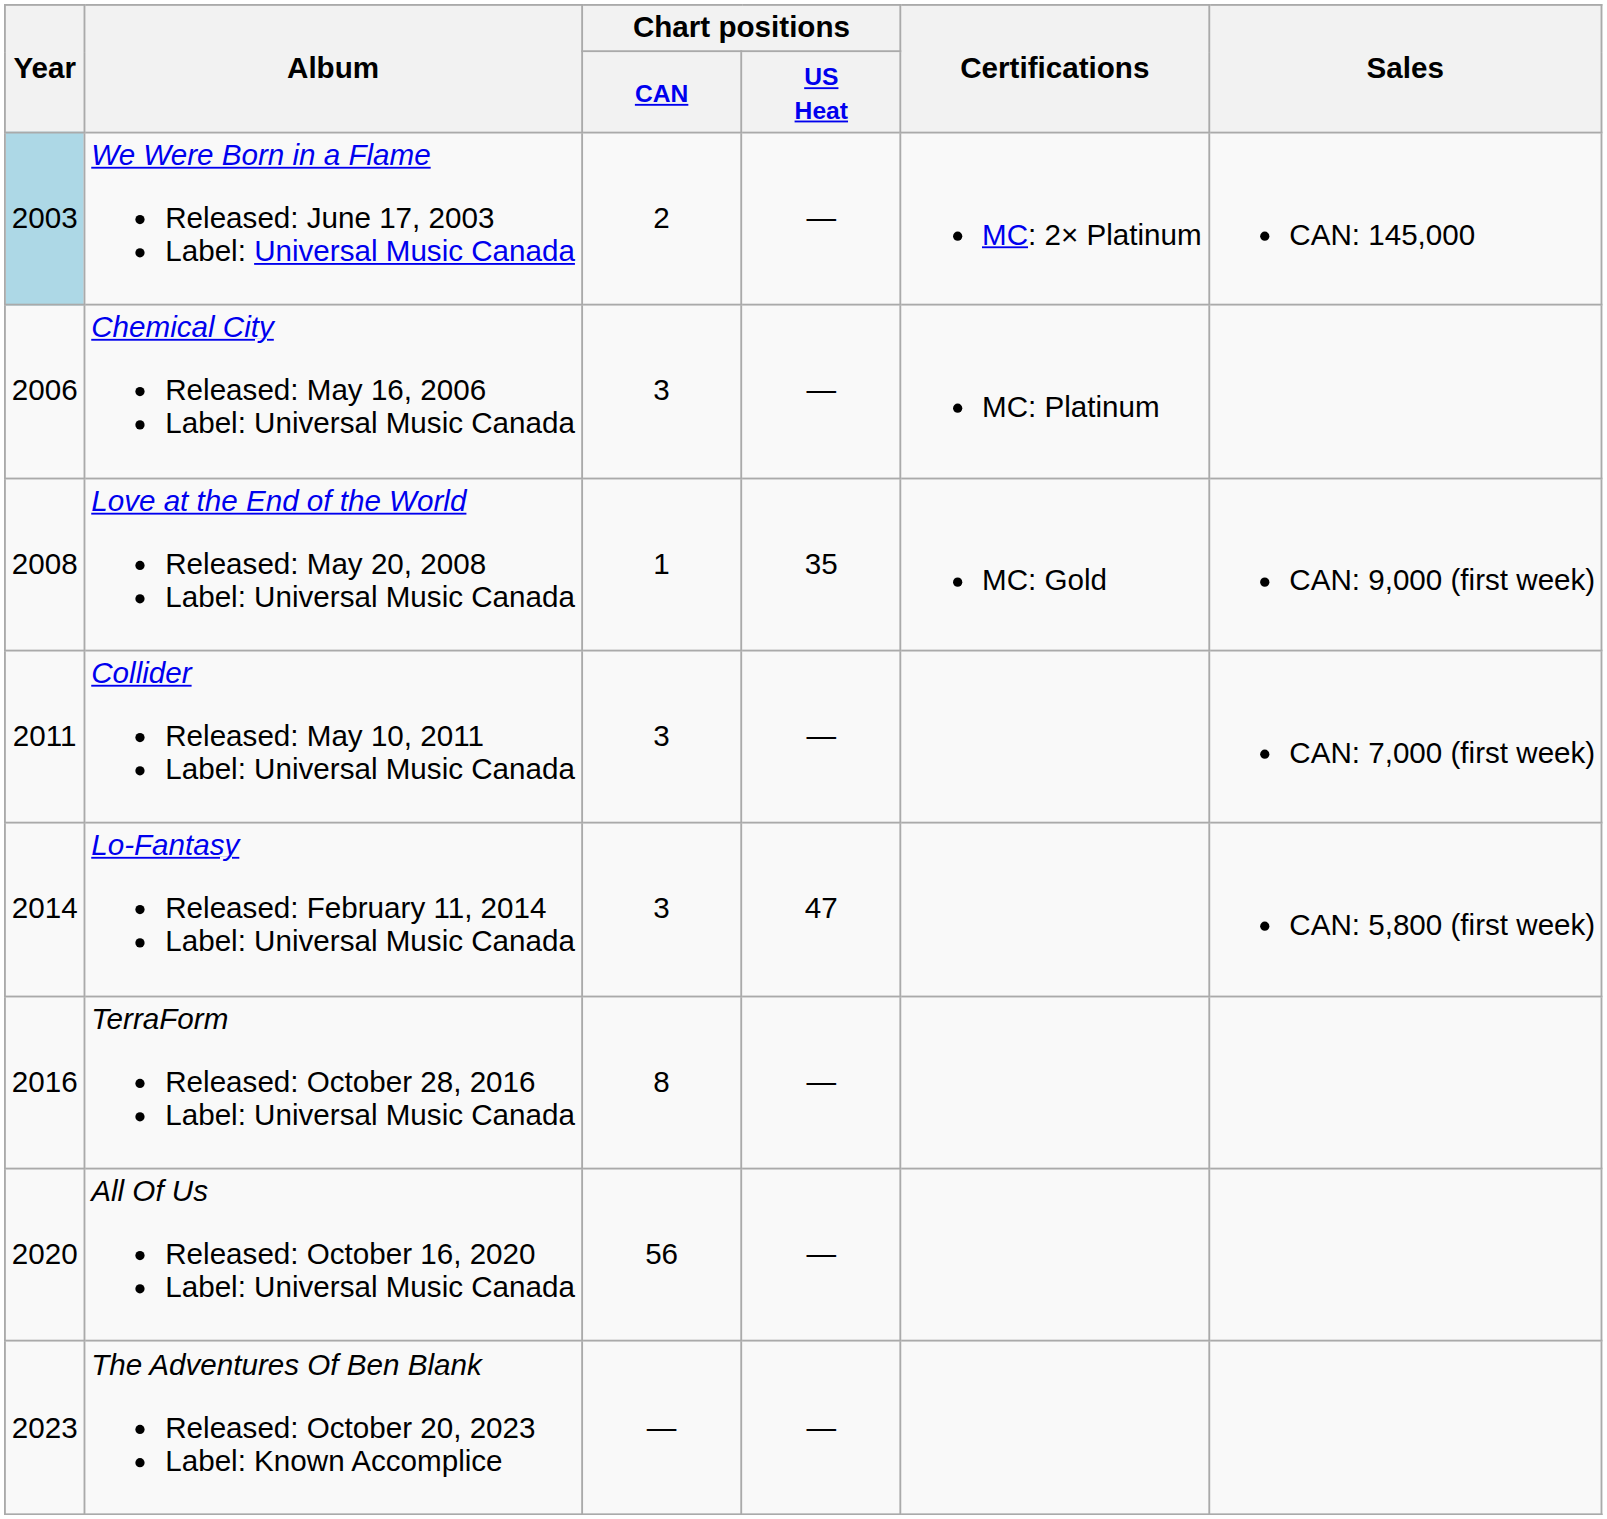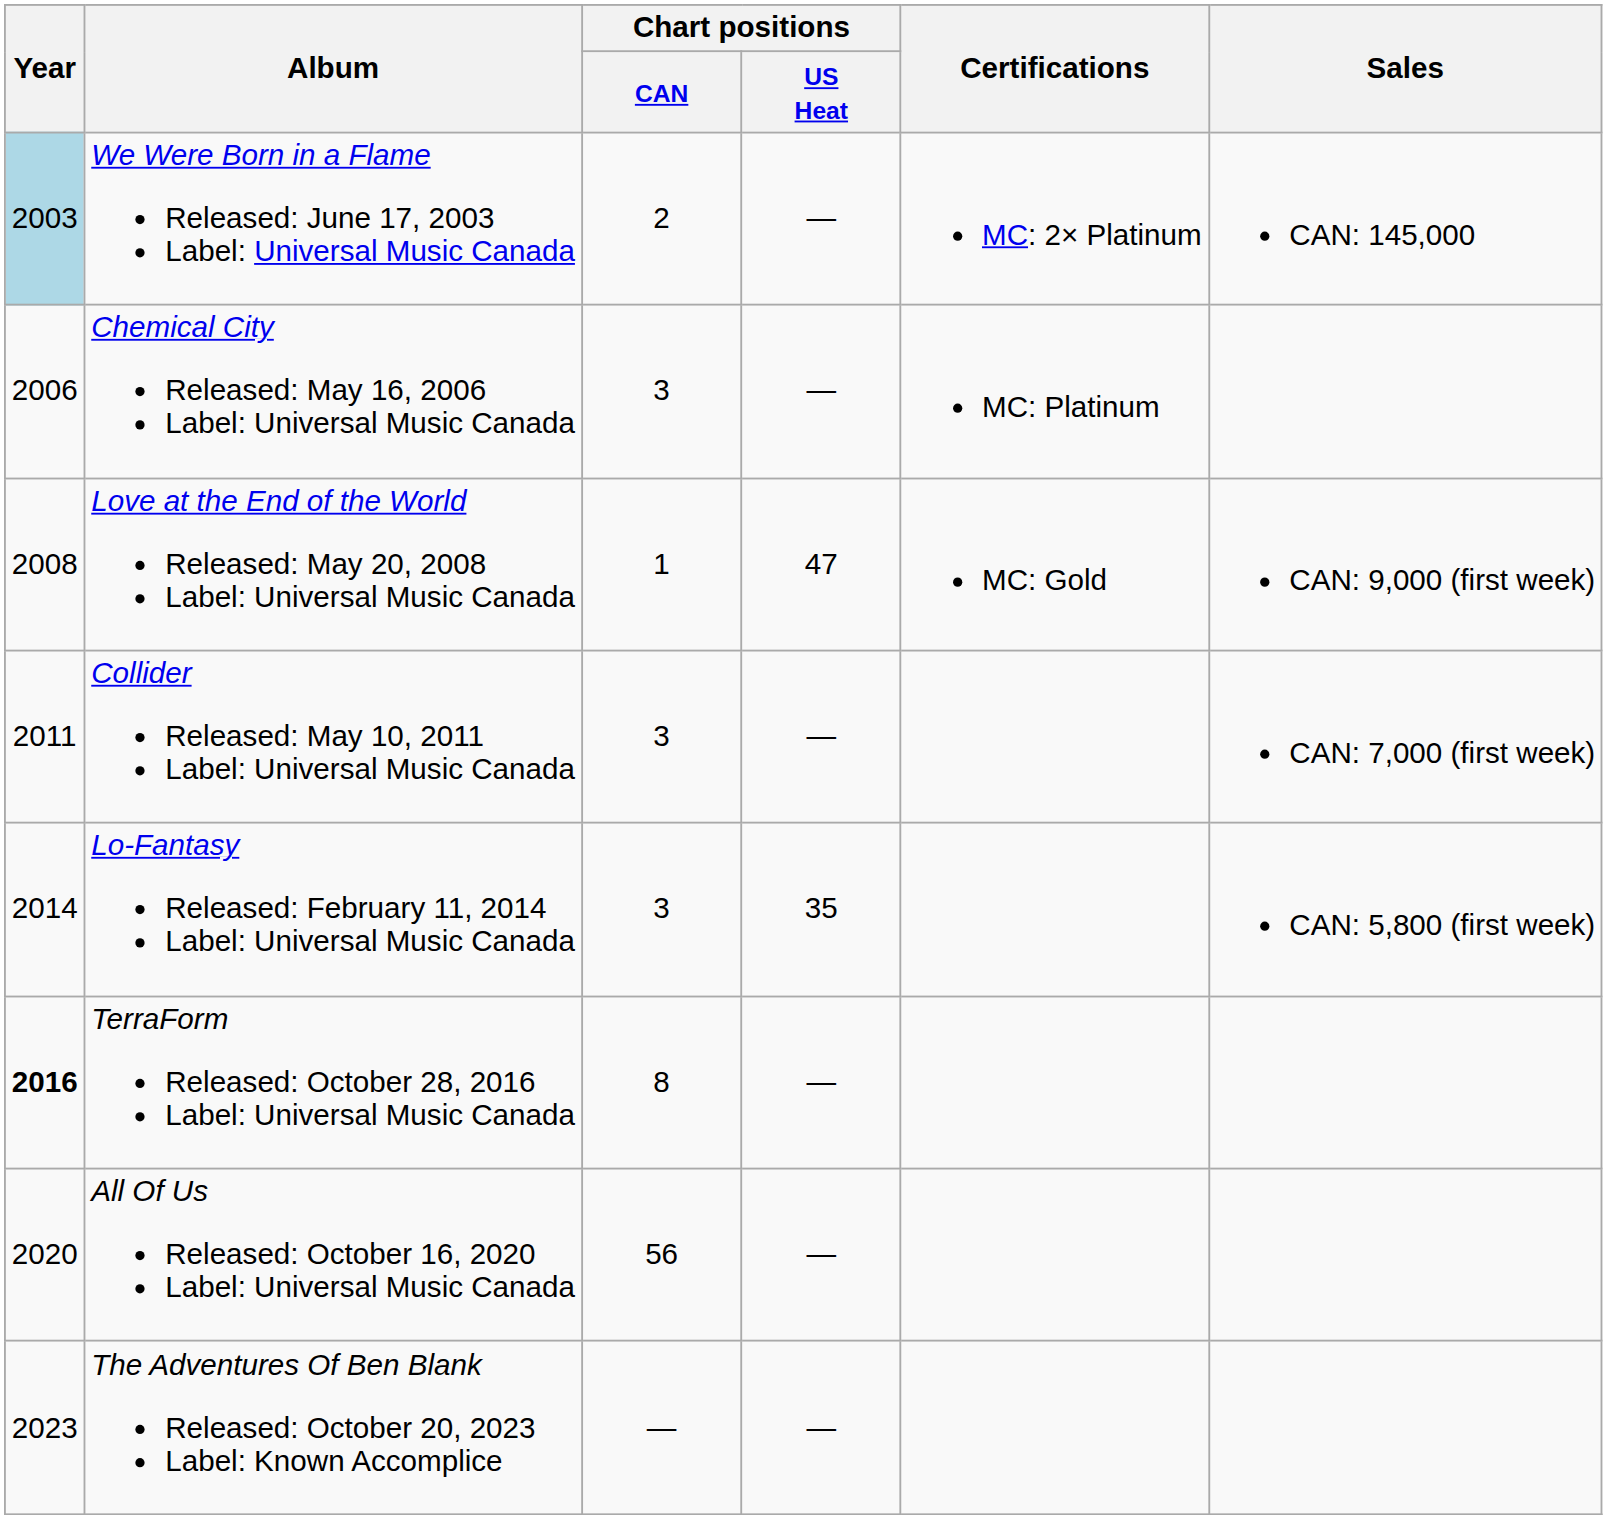(821, 563) 35 -> (821, 563) 47
(821, 909) 47 -> (821, 909) 35
(45, 1081) normal -> (45, 1081) bold
